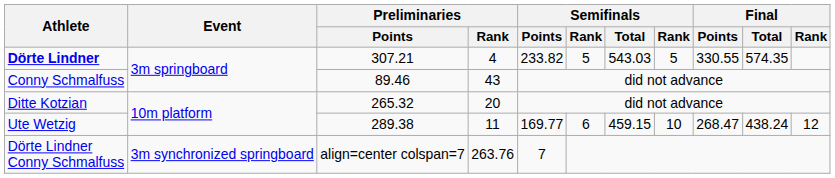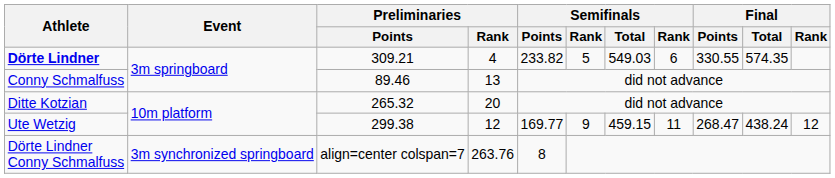(393, 59) 307.21 -> (393, 59) 309.21
(630, 59) 543.03 -> (630, 59) 549.03
(674, 59) 5 -> (674, 59) 6
(493, 81) 43 -> (493, 81) 13
(393, 125) 289.38 -> (393, 125) 299.38
(493, 125) 11 -> (493, 125) 12
(586, 125) 6 -> (586, 125) 9
(674, 125) 10 -> (674, 125) 11
(542, 155) 7 -> (542, 155) 8
